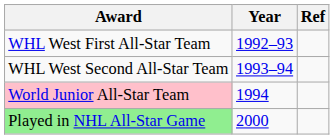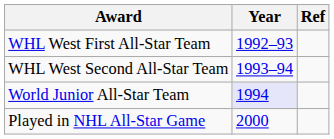(99, 95) pink background -> (99, 95) no background
(252, 95) no background -> (252, 95) lavender background
(107, 120) lightgreen background -> (107, 120) no background
